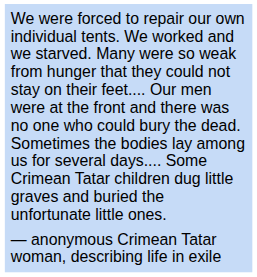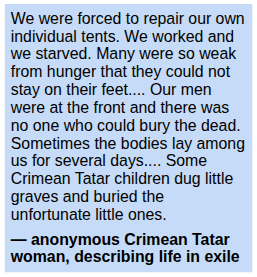(116, 248) normal -> (125, 248) bold
